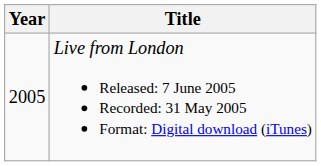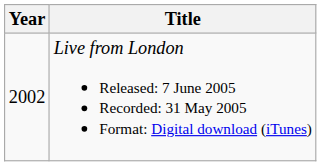(27, 96) 2005 -> (27, 96) 2002
